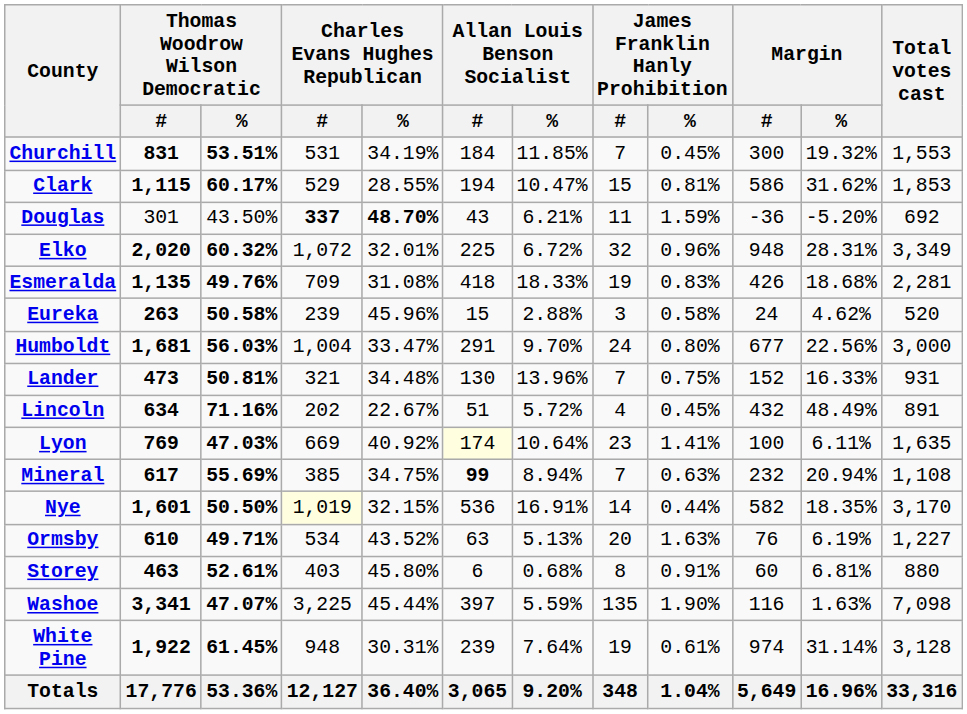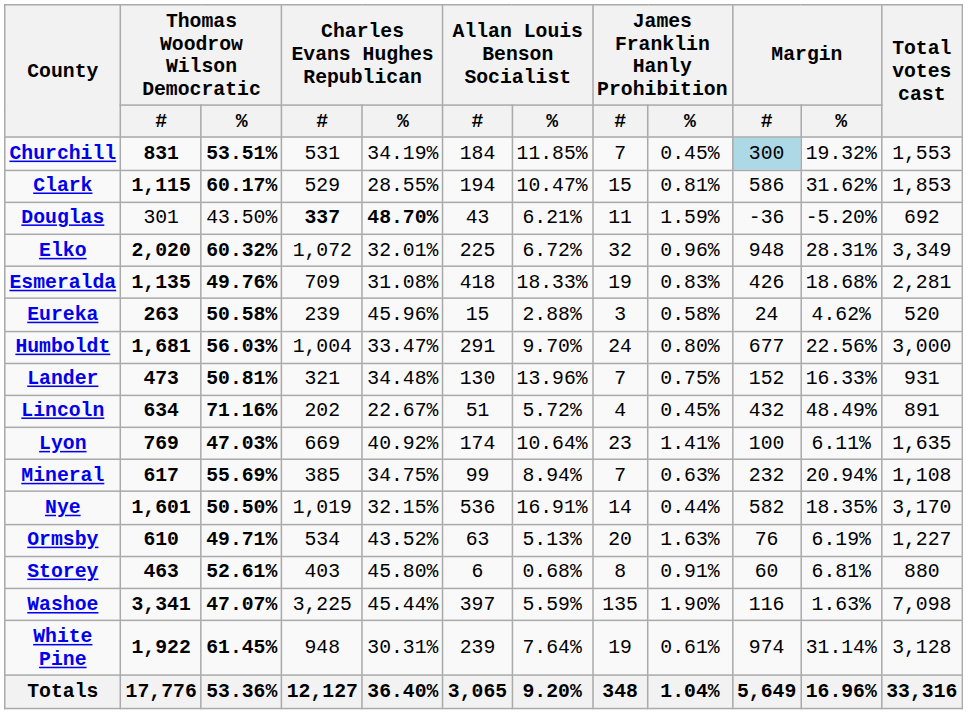(767, 154) no background -> (767, 154) lightblue background
(477, 444) lightyellow background -> (477, 444) no background
(477, 476) bold -> (477, 476) normal
(322, 508) lightyellow background -> (322, 508) no background
